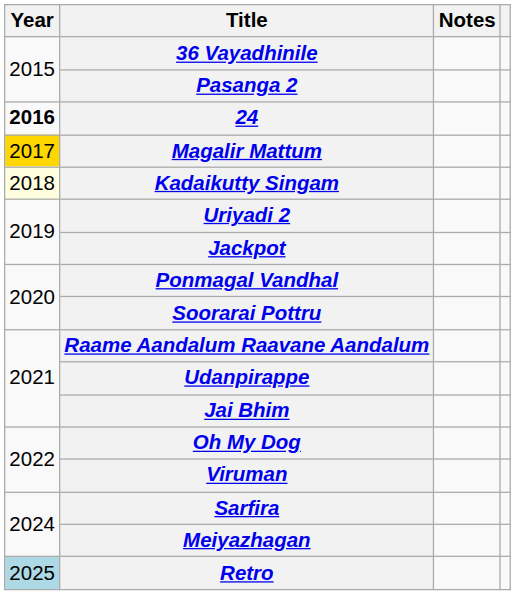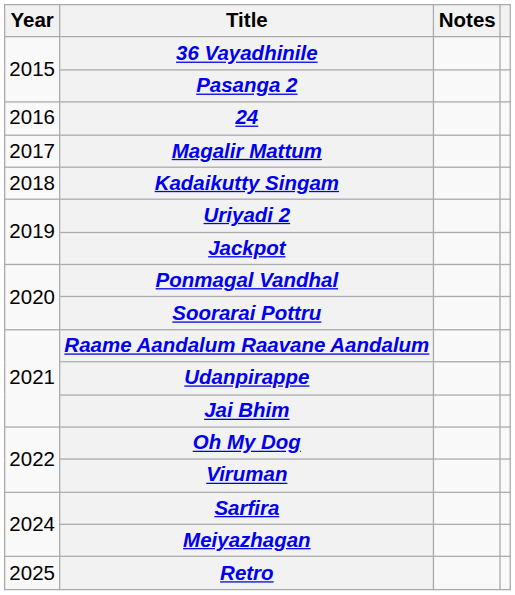(32, 118) bold -> (32, 118) normal
(32, 150) gold background -> (32, 150) no background
(32, 183) lightyellow background -> (32, 183) no background
(32, 572) lightblue background -> (32, 572) no background
